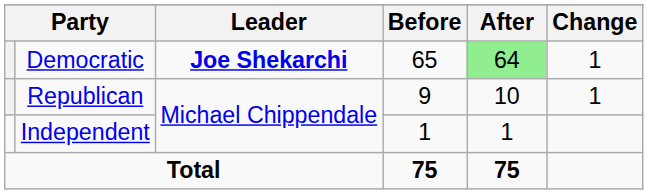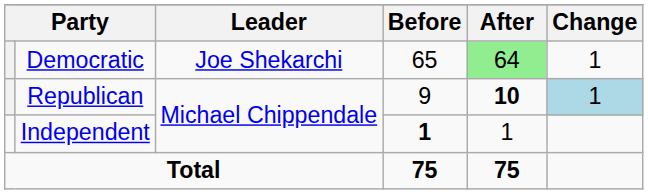(269, 59) bold -> (269, 59) normal
(507, 96) normal -> (507, 96) bold
(595, 96) no background -> (595, 96) lightblue background
(425, 133) normal -> (425, 133) bold
